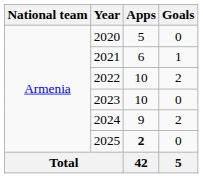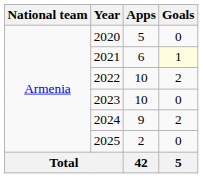(178, 57) no background -> (178, 57) lightyellow background
(141, 141) bold -> (141, 141) normal
